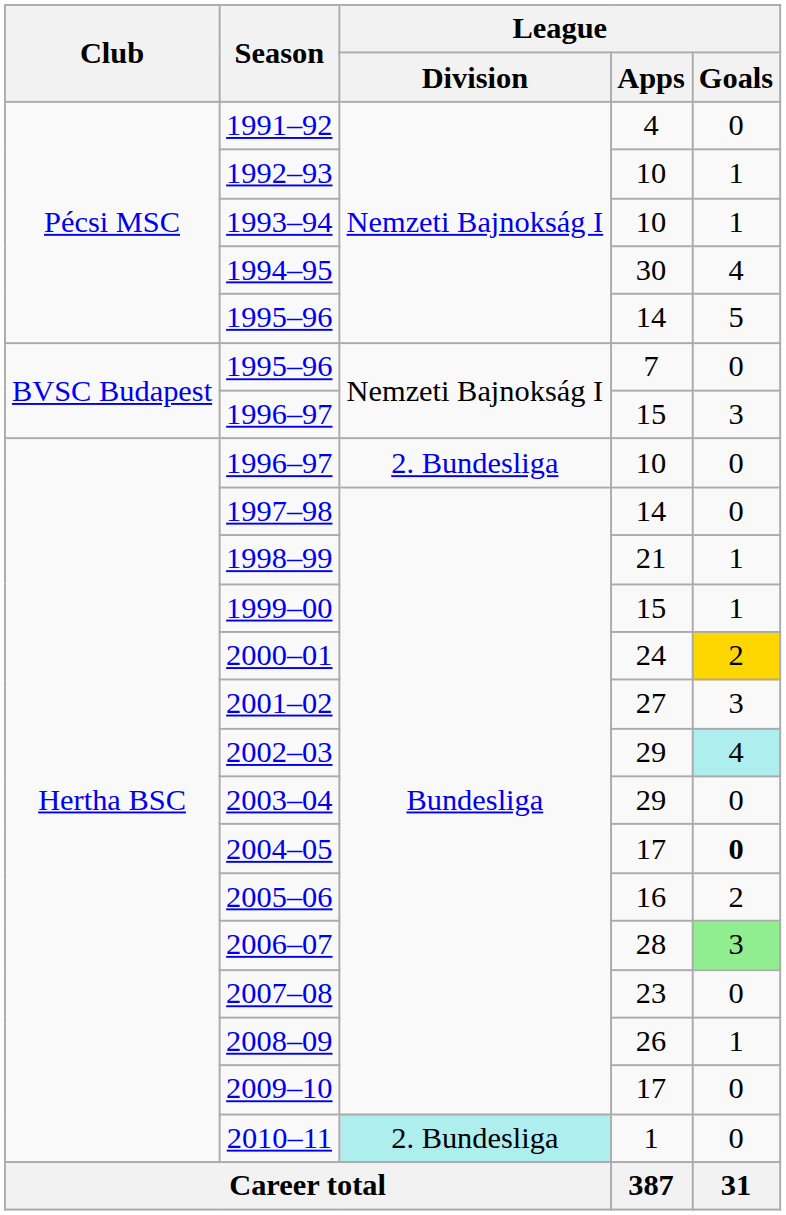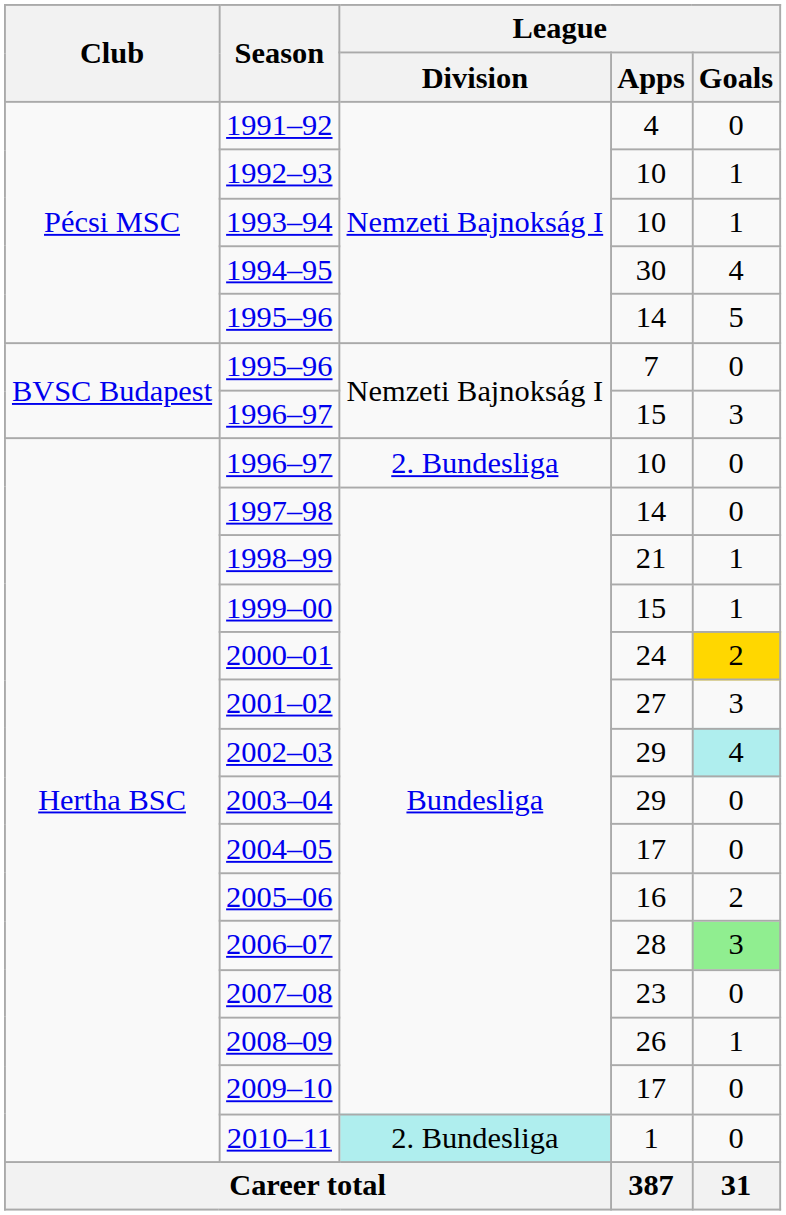(736, 848) bold -> (736, 848) normal
